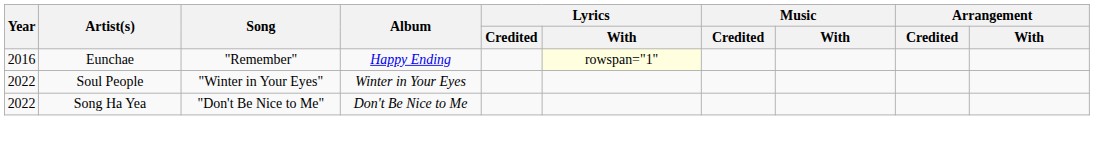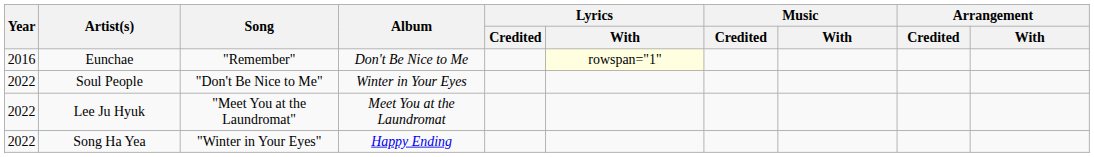(411, 59) Happy Ending -> (412, 59) Don't Be Nice to Me
(261, 81) "Winter in Your Eyes" -> (259, 81) "Don't Be Nice to Me"
+ row: (109, 111)
(261, 103) "Don't Be Nice to Me" -> (259, 141) "Winter in Your Eyes"
(411, 103) Don't Be Nice to Me -> (412, 141) Happy Ending
